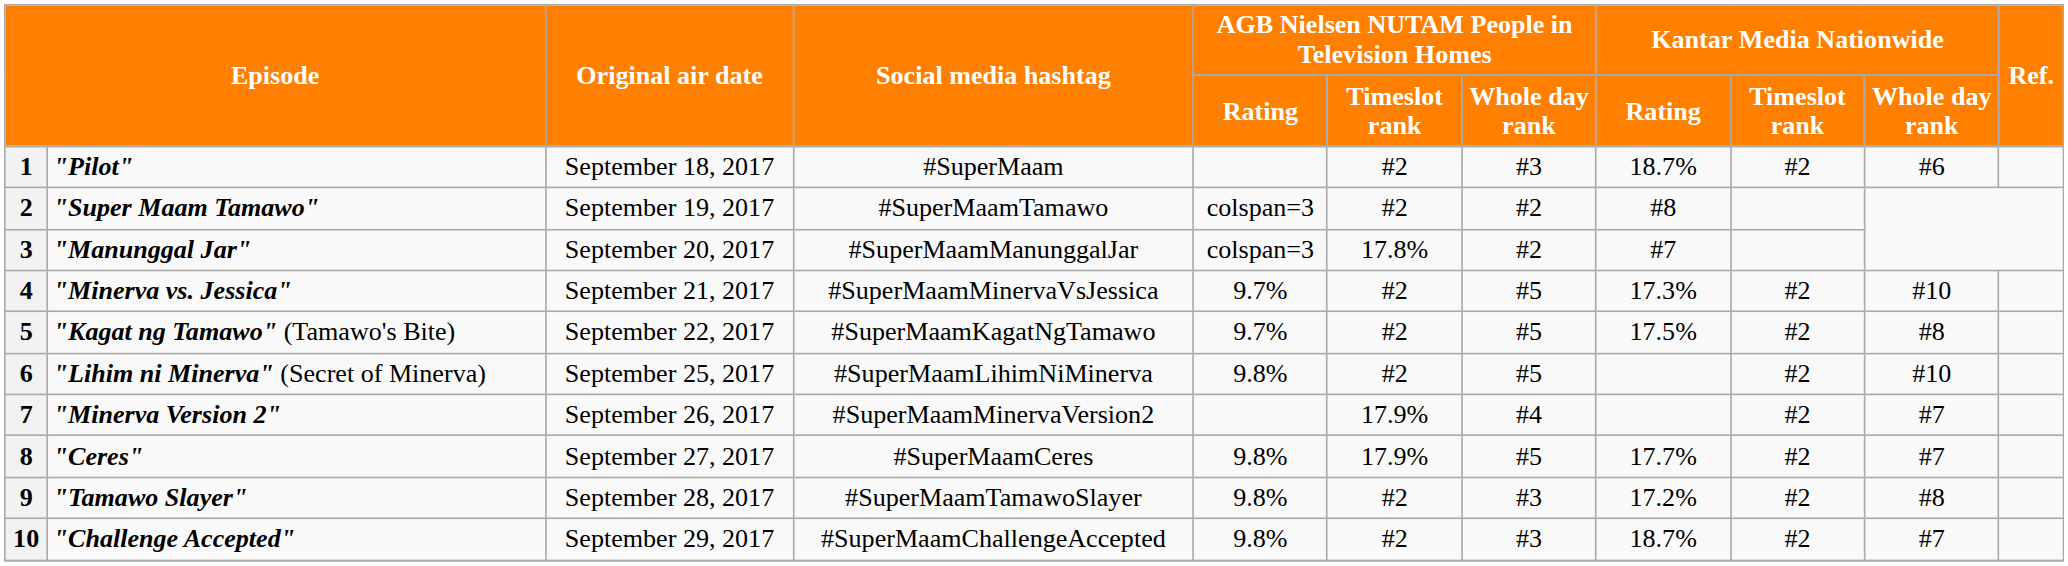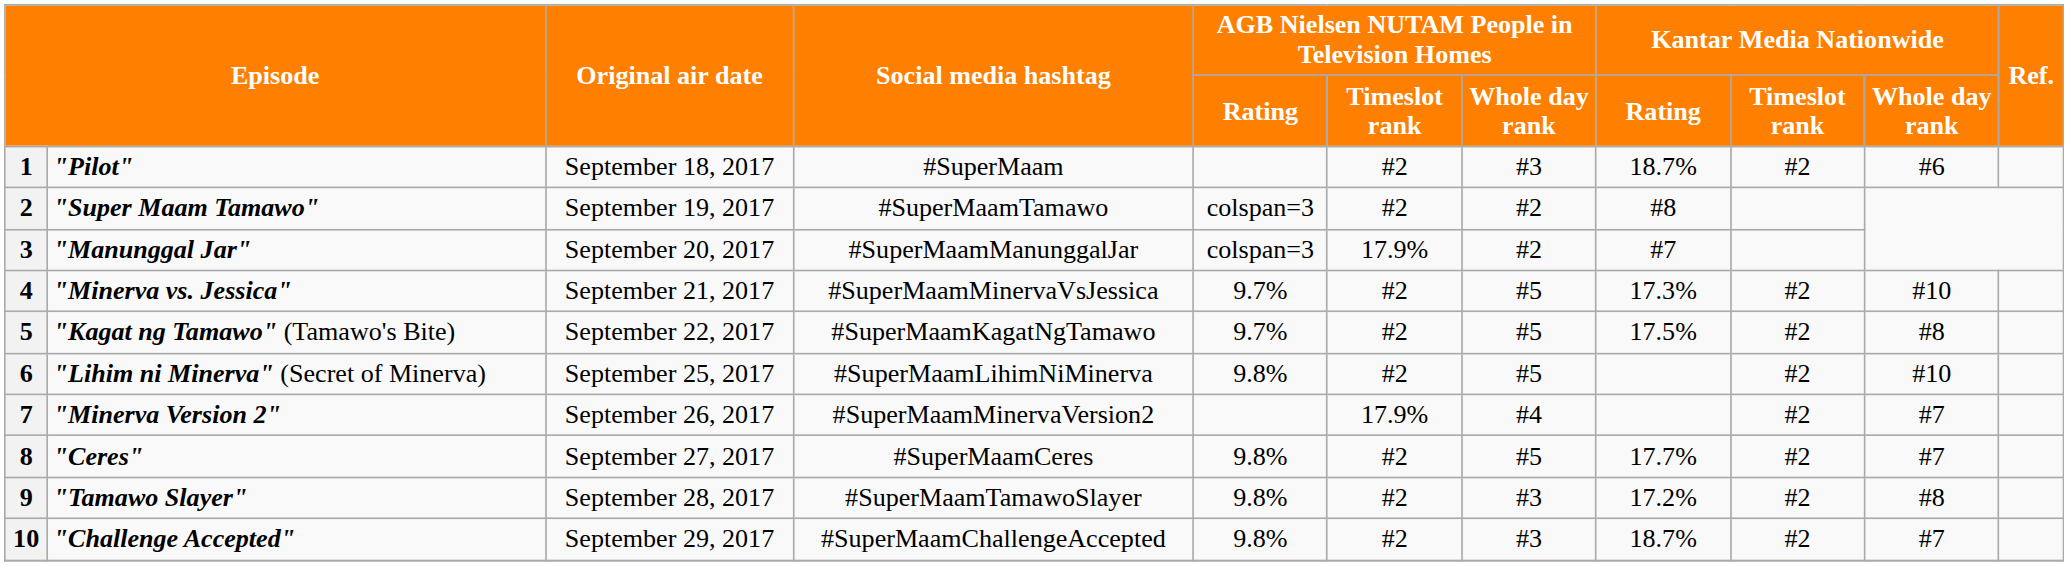(1395, 249) 17.8% -> (1395, 249) 17.9%
(1395, 456) 17.9% -> (1395, 456) #2
